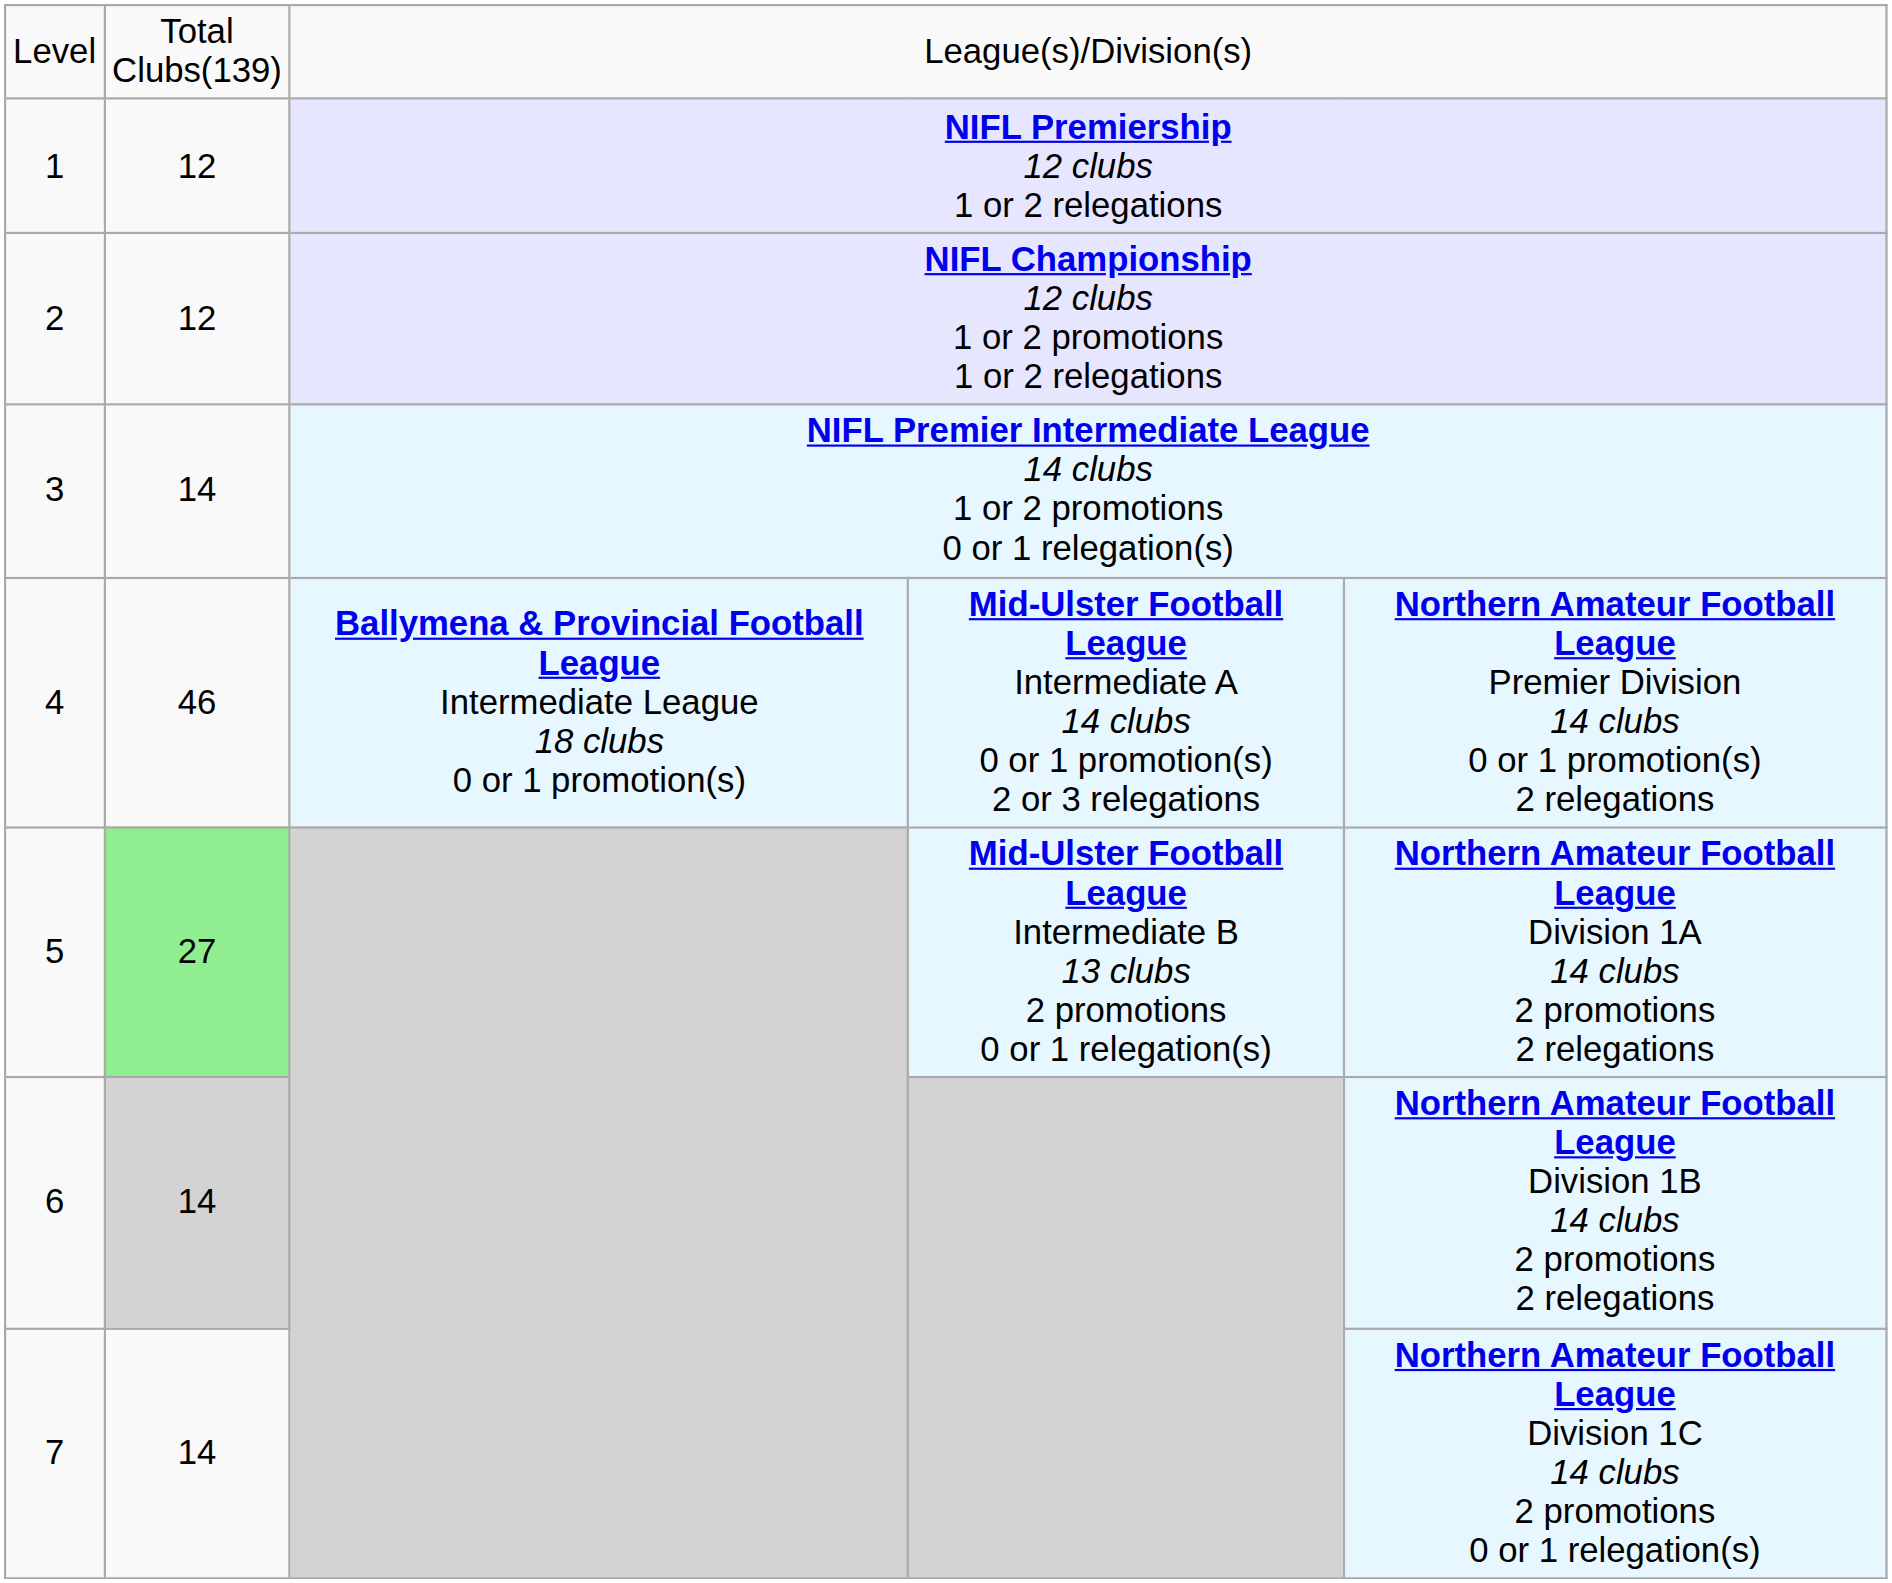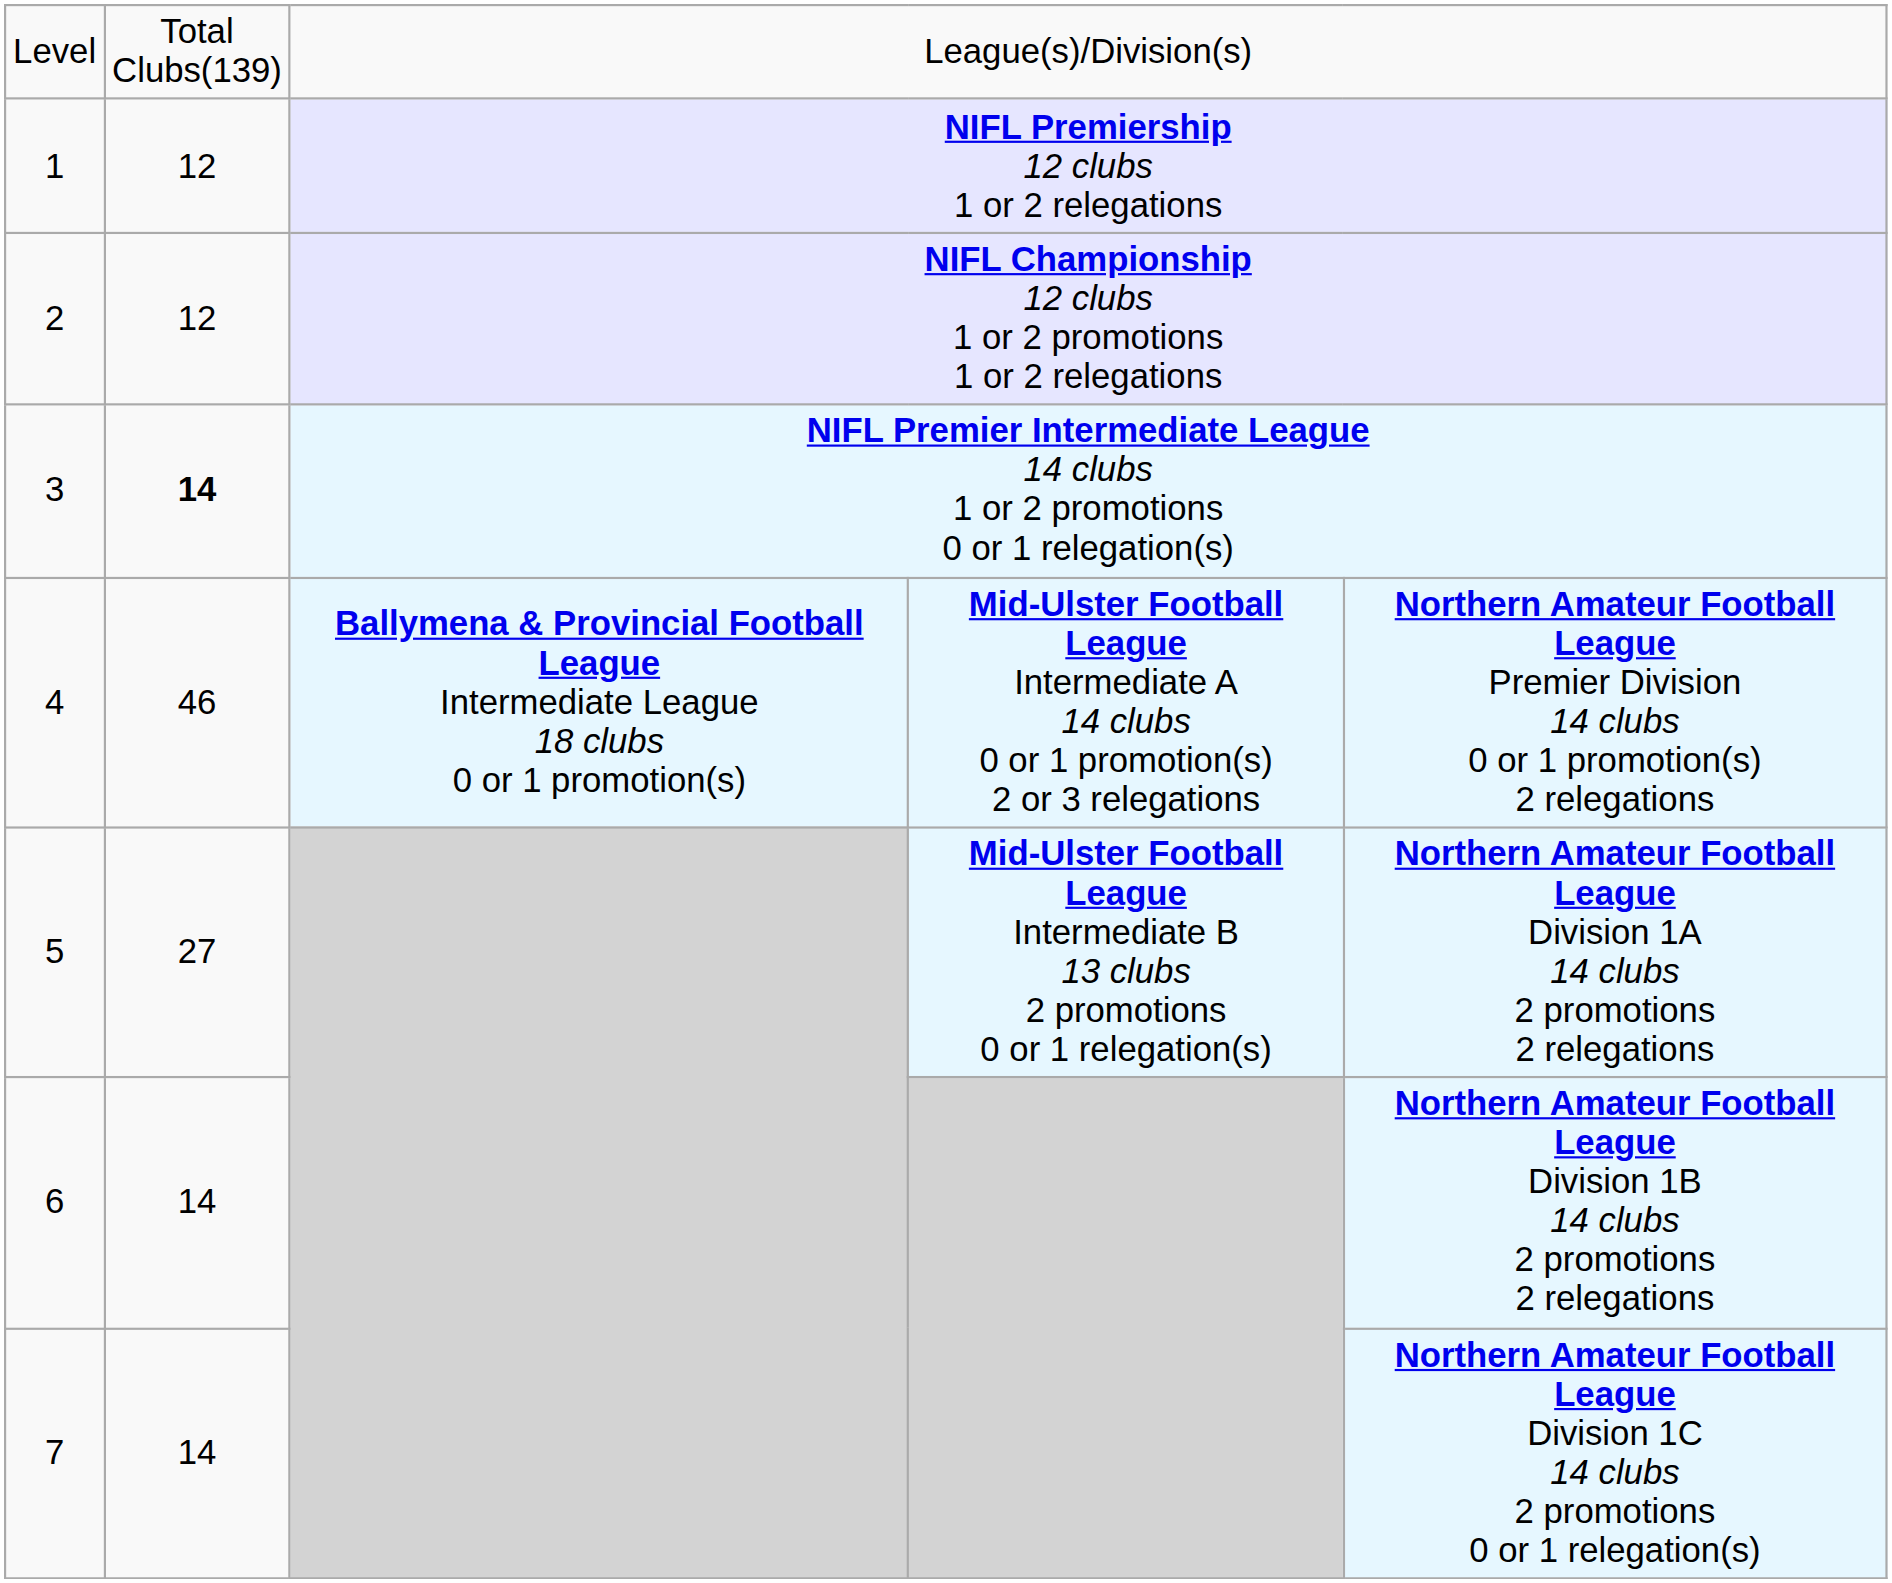(197, 490) normal -> (197, 490) bold
(197, 951) lightgreen background -> (197, 951) no background
(197, 1202) lightgrey background -> (197, 1202) no background
